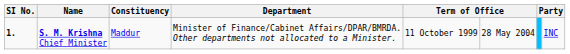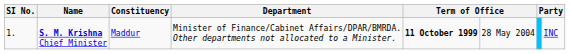(11, 33) bold -> (11, 33) normal
(441, 33) normal -> (441, 33) bold
